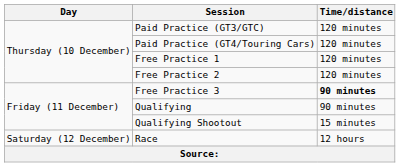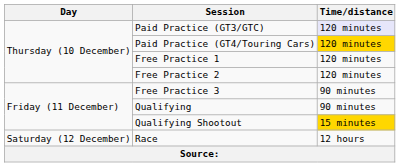(351, 28) no background -> (351, 28) lavender background
(351, 43) no background -> (351, 43) gold background
(348, 91) bold -> (348, 91) normal
(348, 122) no background -> (348, 122) gold background
